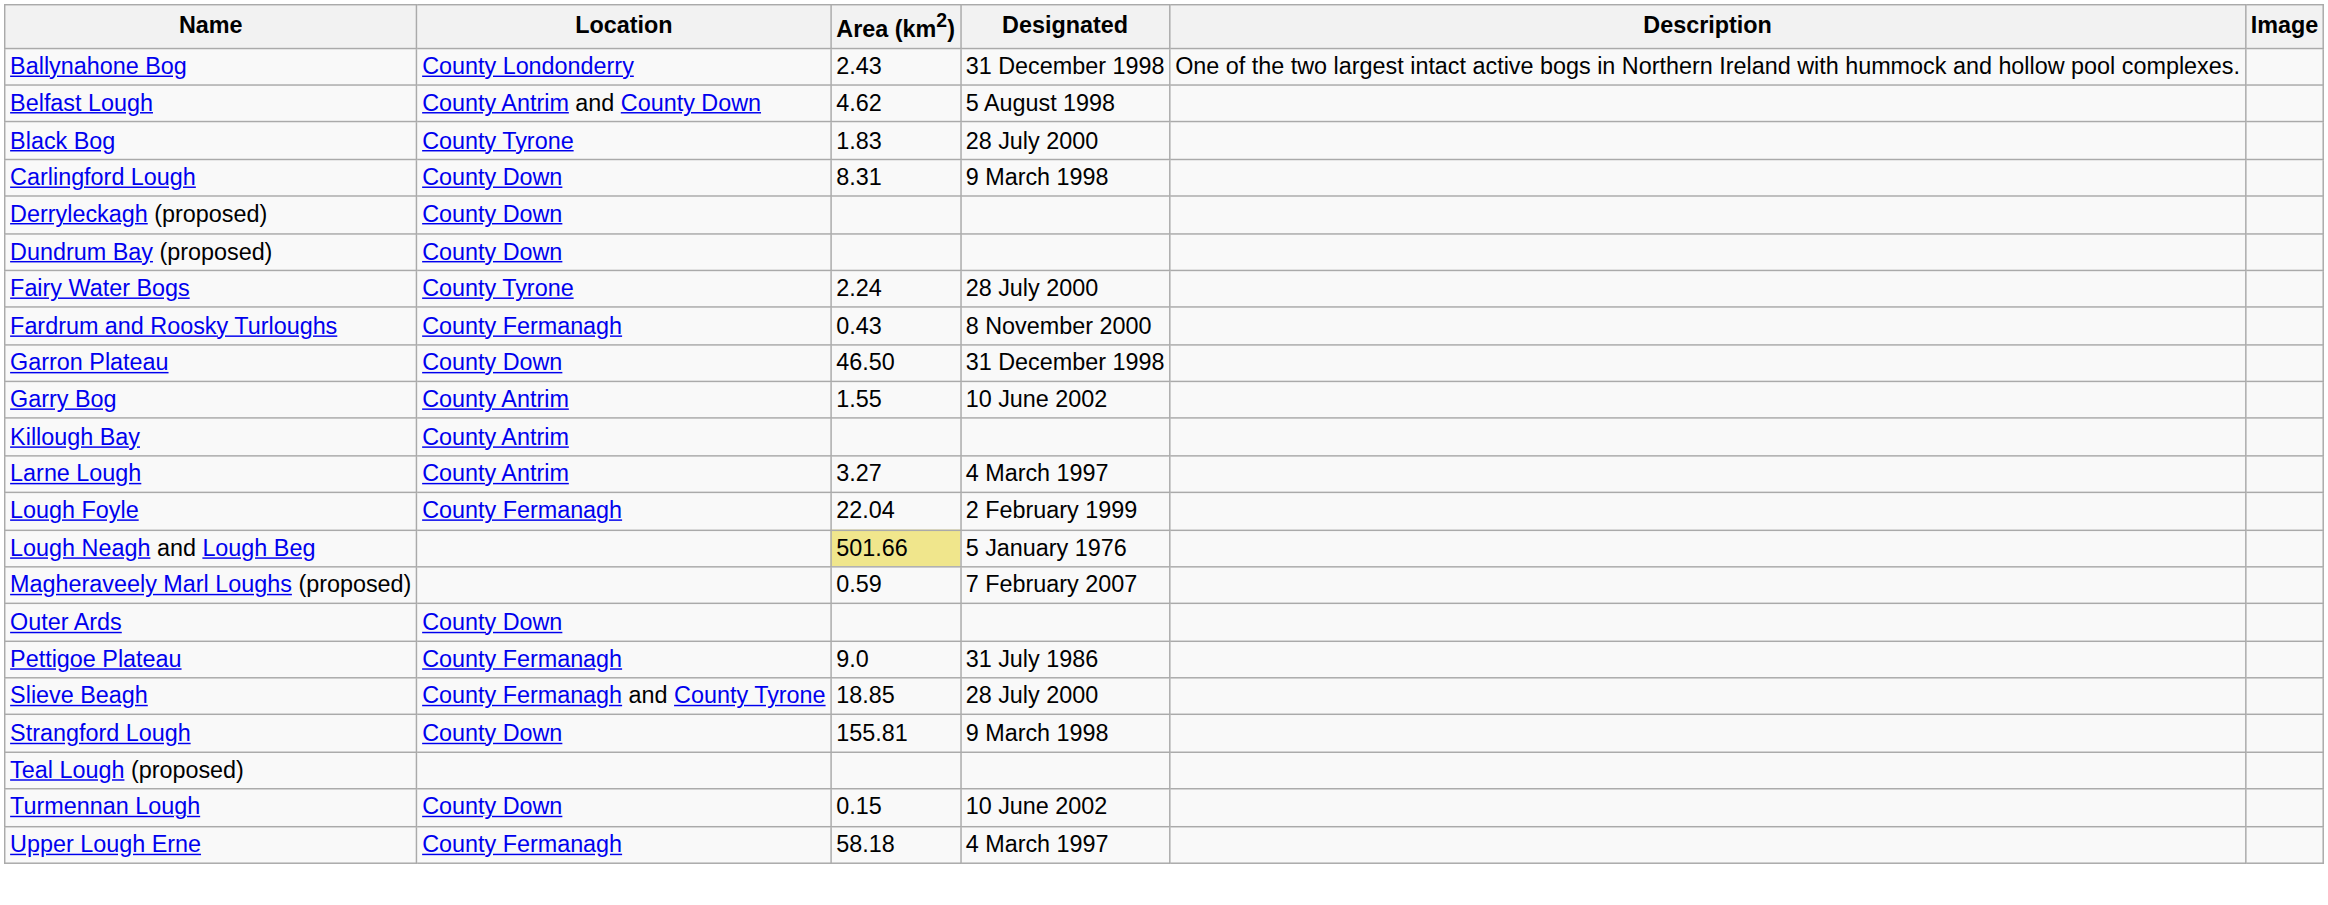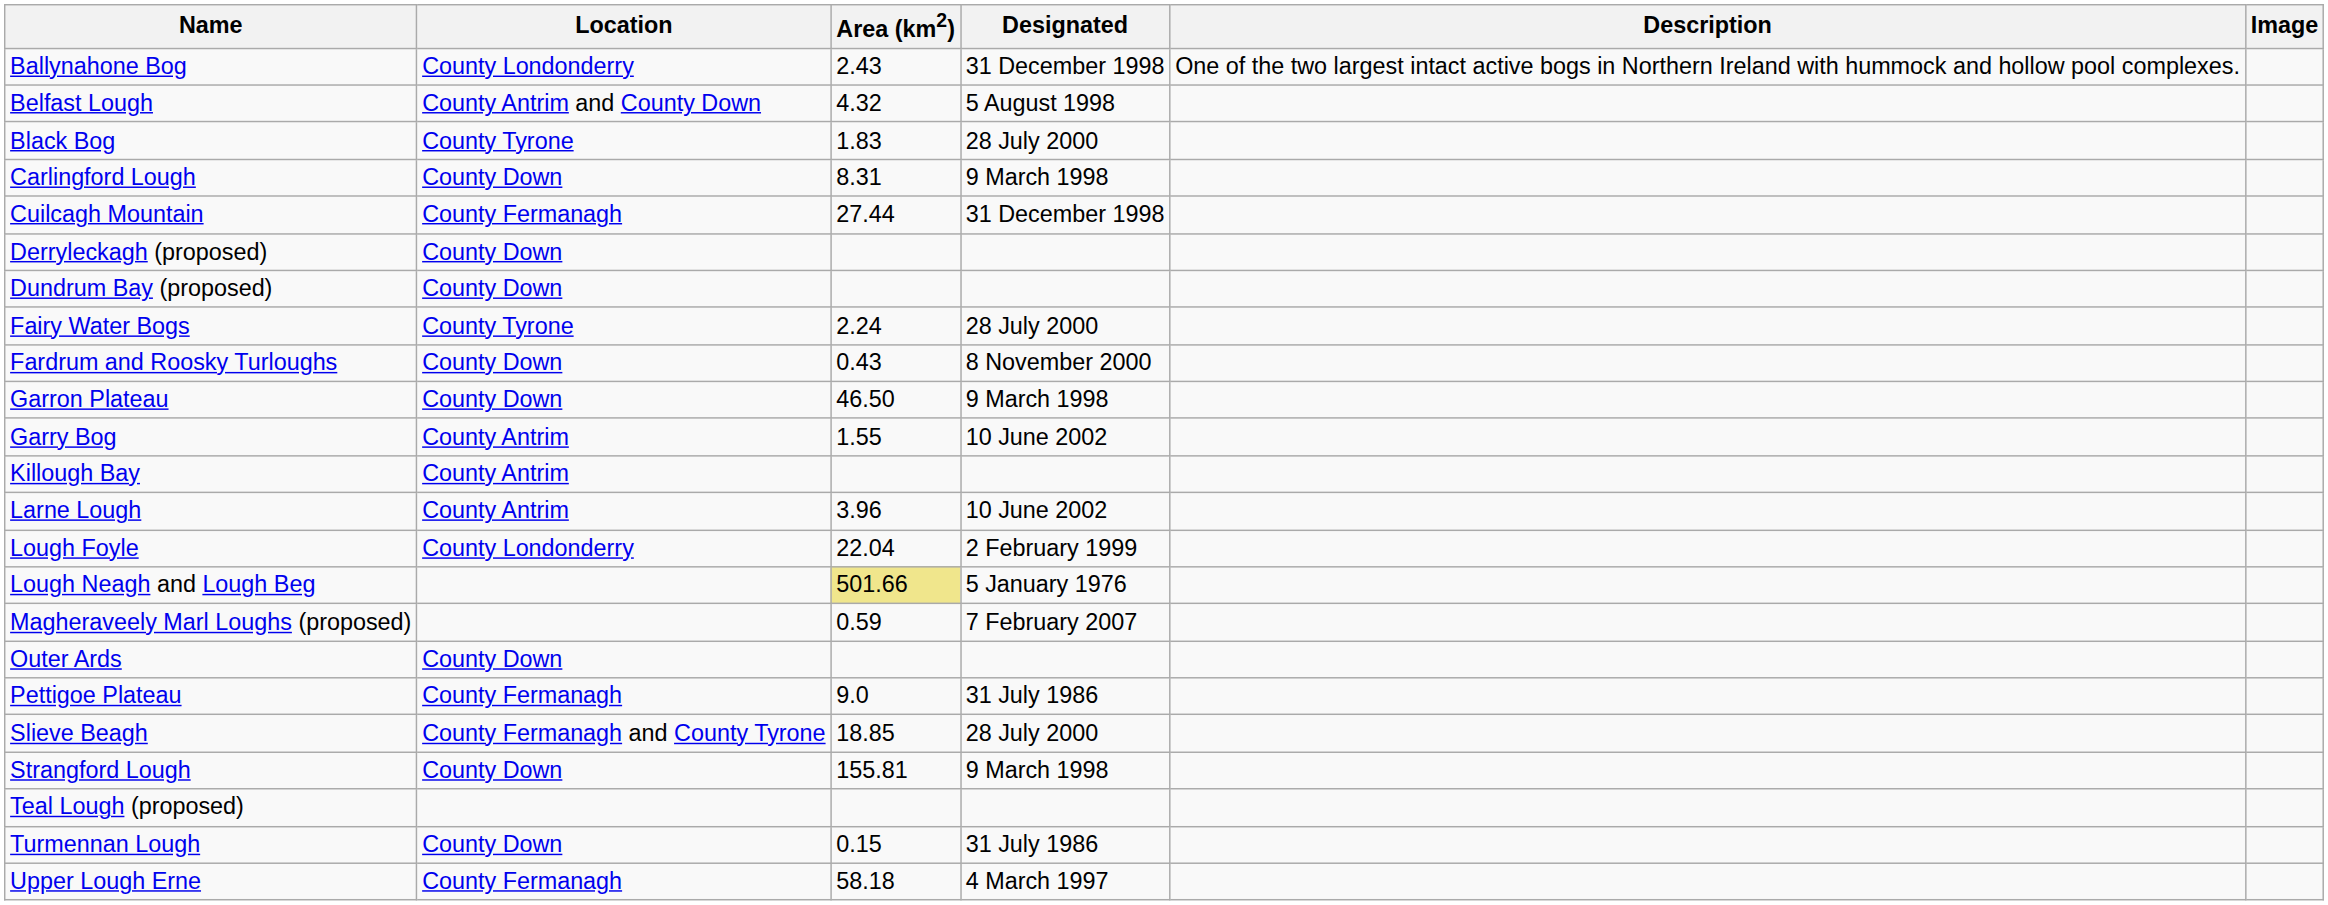(859, 103) 4.62 -> (859, 103) 4.32
+ row: (107, 214)
(522, 325) County Fermanagh -> (492, 362) County Down
(1065, 362) 31 December 1998 -> (1037, 399) 9 March 1998
(859, 473) 3.27 -> (859, 510) 3.96
(1037, 473) 4 March 1997 -> (1037, 510) 10 June 2002
(522, 510) County Fermanagh -> (528, 548) County Londonderry
(1037, 807) 10 June 2002 -> (1032, 844) 31 July 1986
